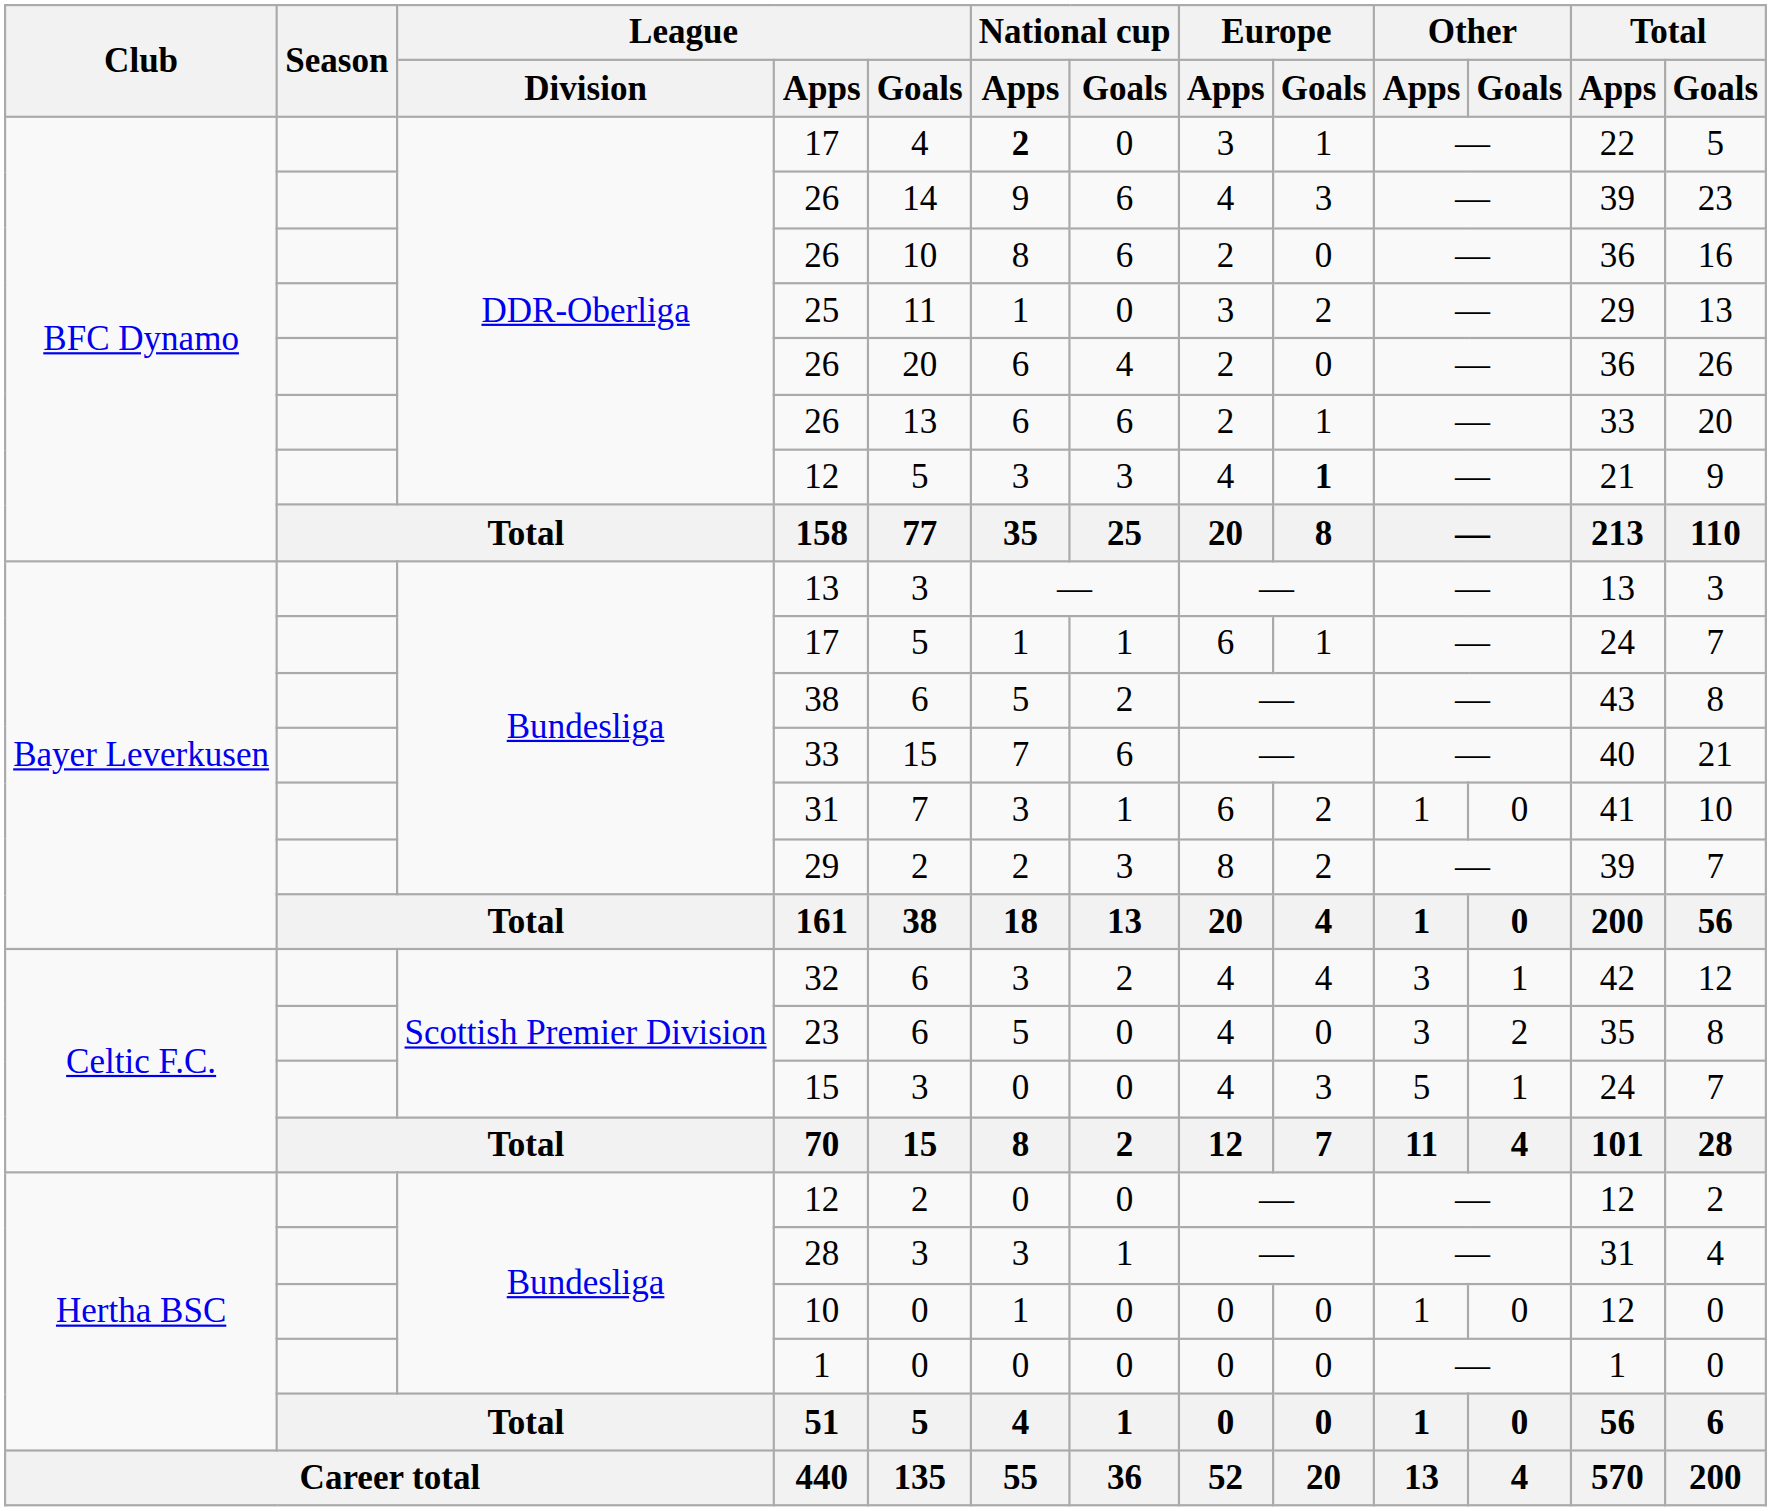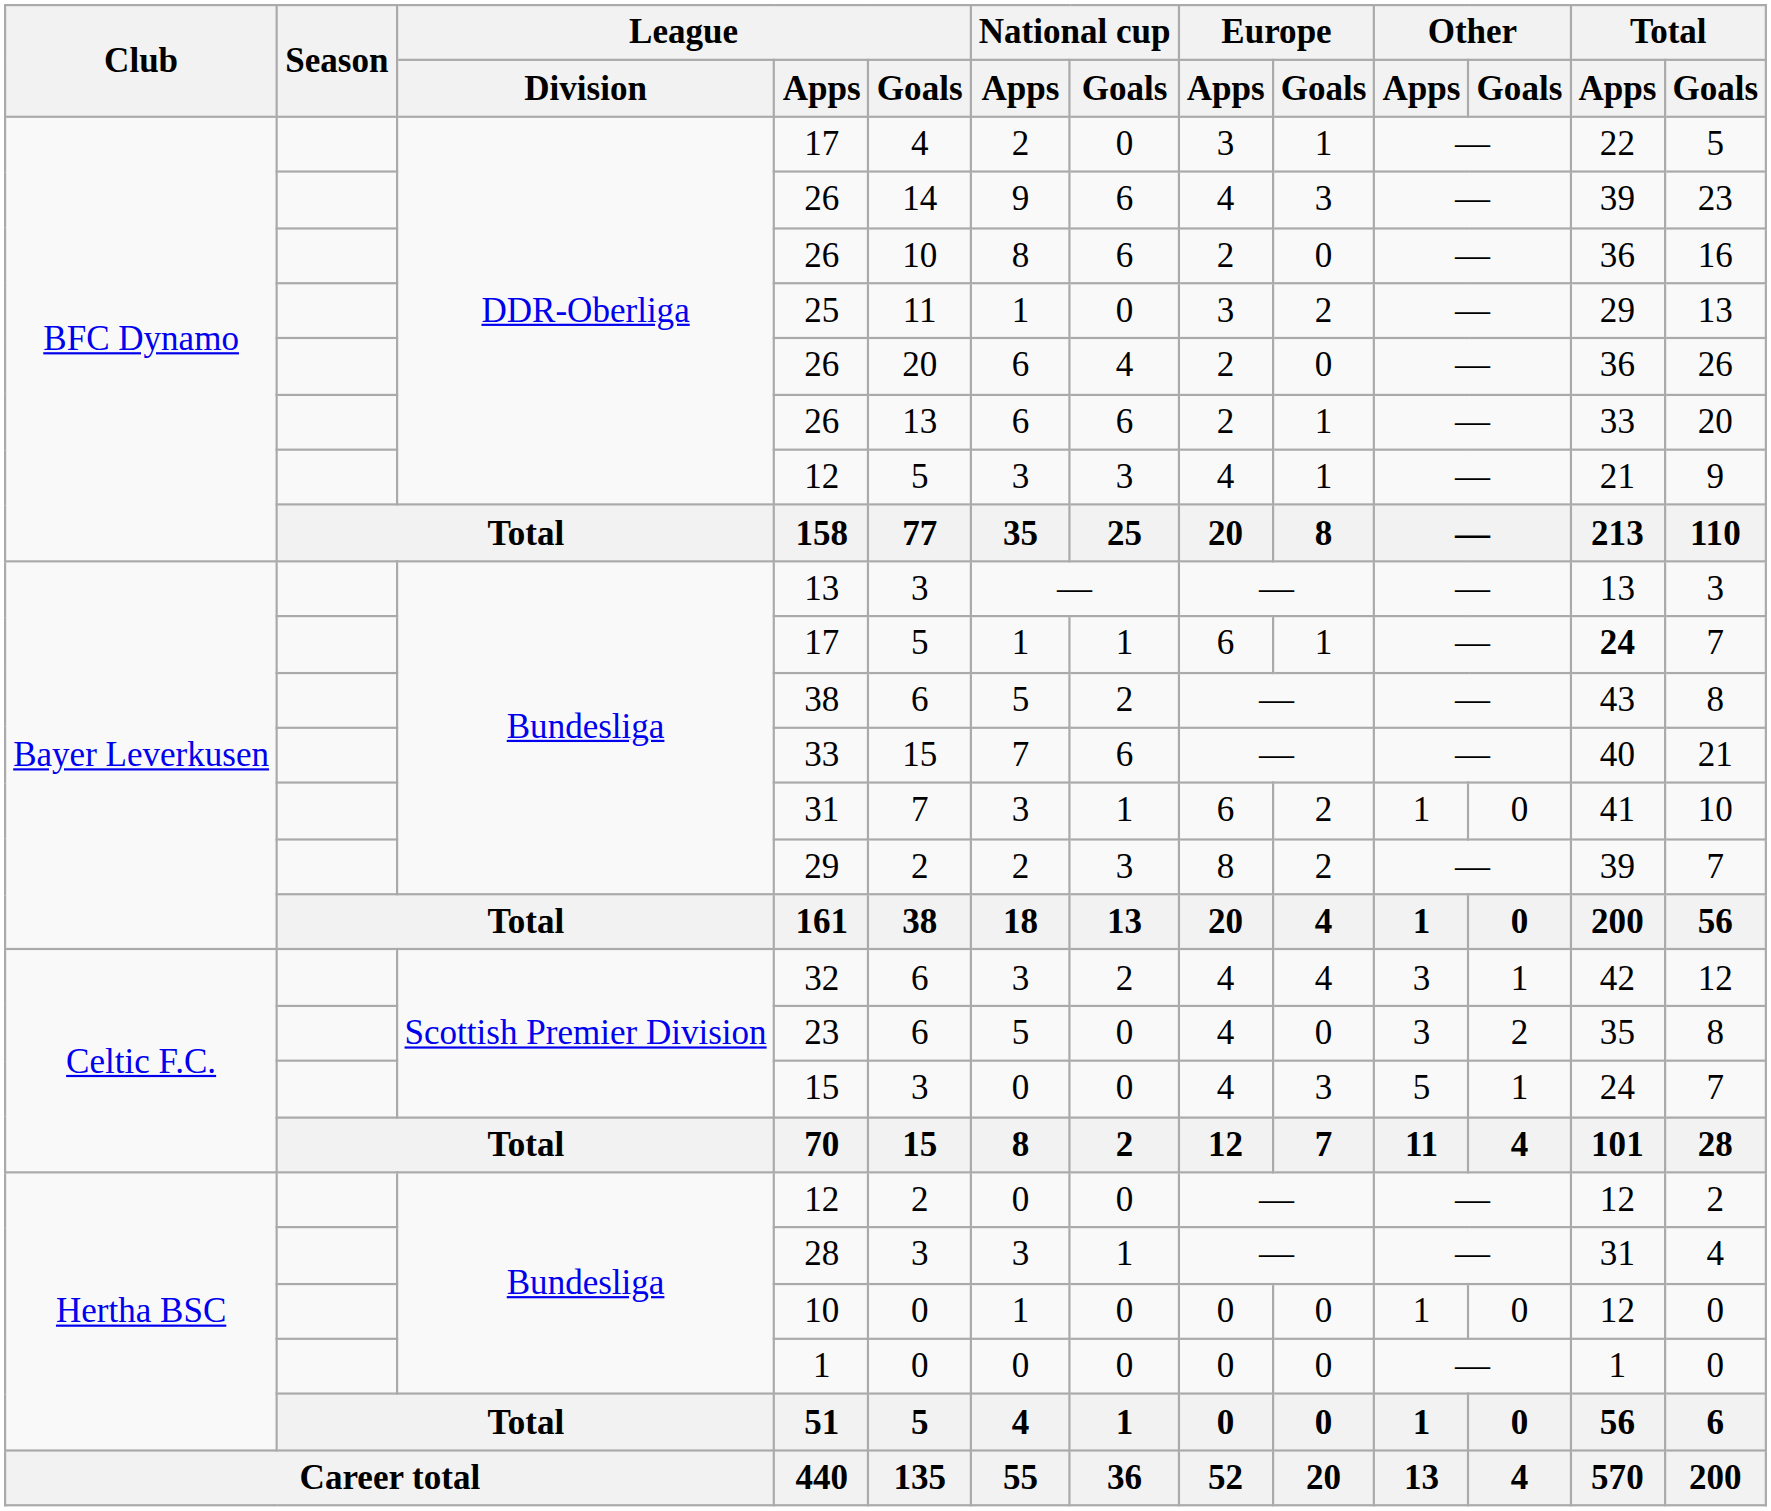(1021, 143) bold -> (1021, 143) normal
(1324, 476) bold -> (1324, 476) normal
(1617, 643) normal -> (1617, 643) bold
